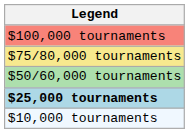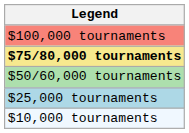(95, 56) normal -> (95, 56) bold
(83, 98) bold -> (83, 98) normal
